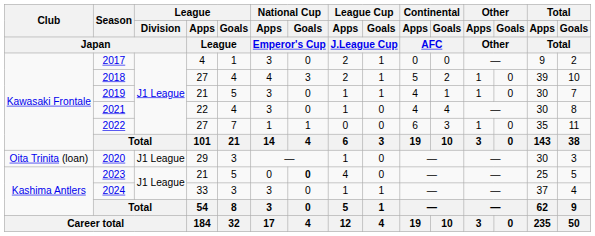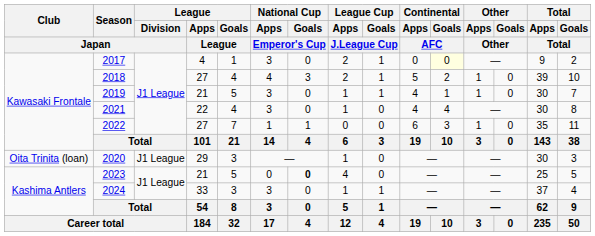(447, 61) no background -> (447, 61) lightyellow background
